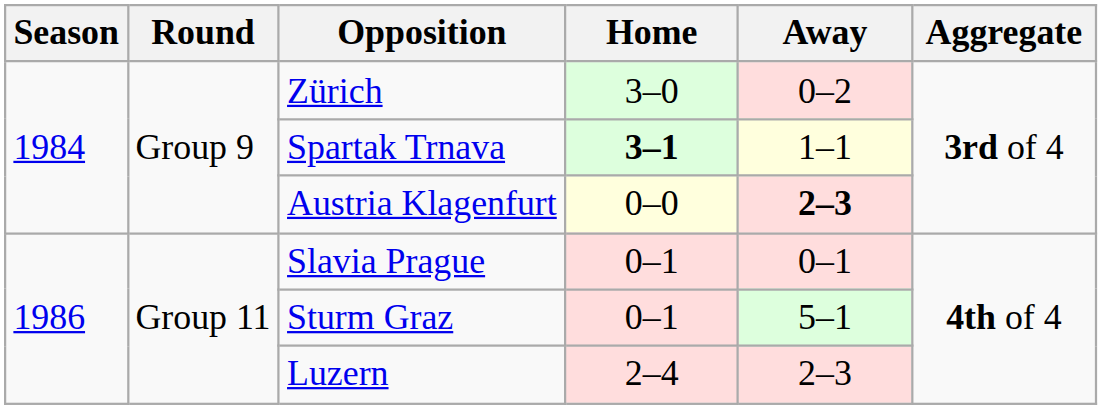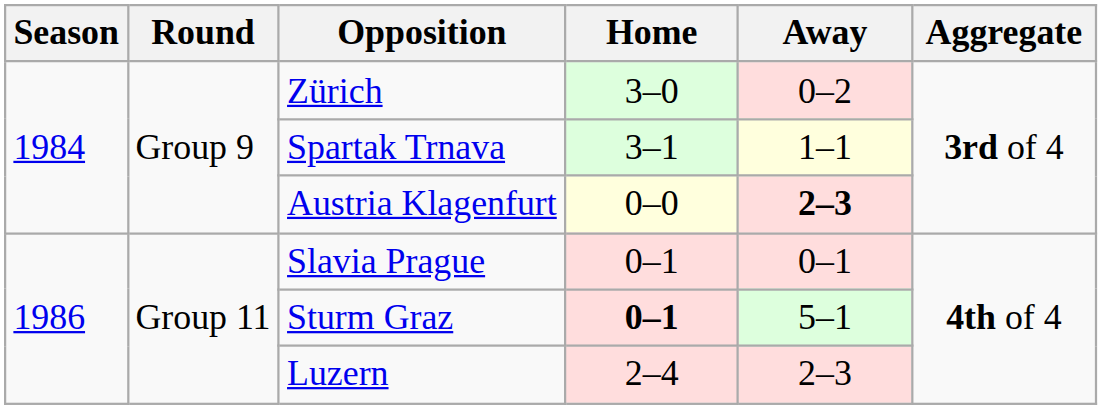(652, 146) bold -> (652, 146) normal
(652, 317) normal -> (652, 317) bold
